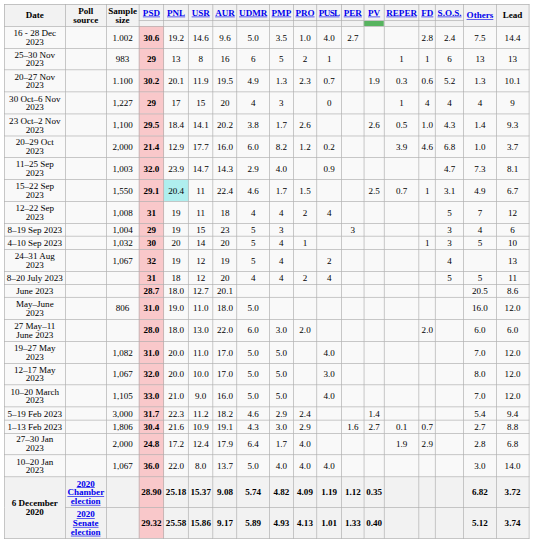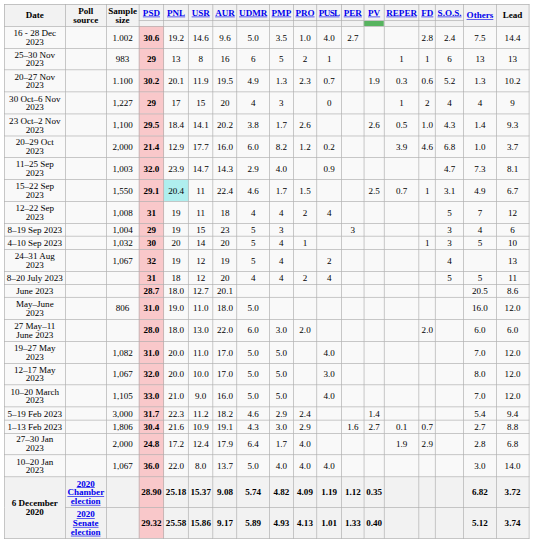(513, 81) 10.1 -> (513, 81) 10.2
(427, 103) 4 -> (427, 103) 2
